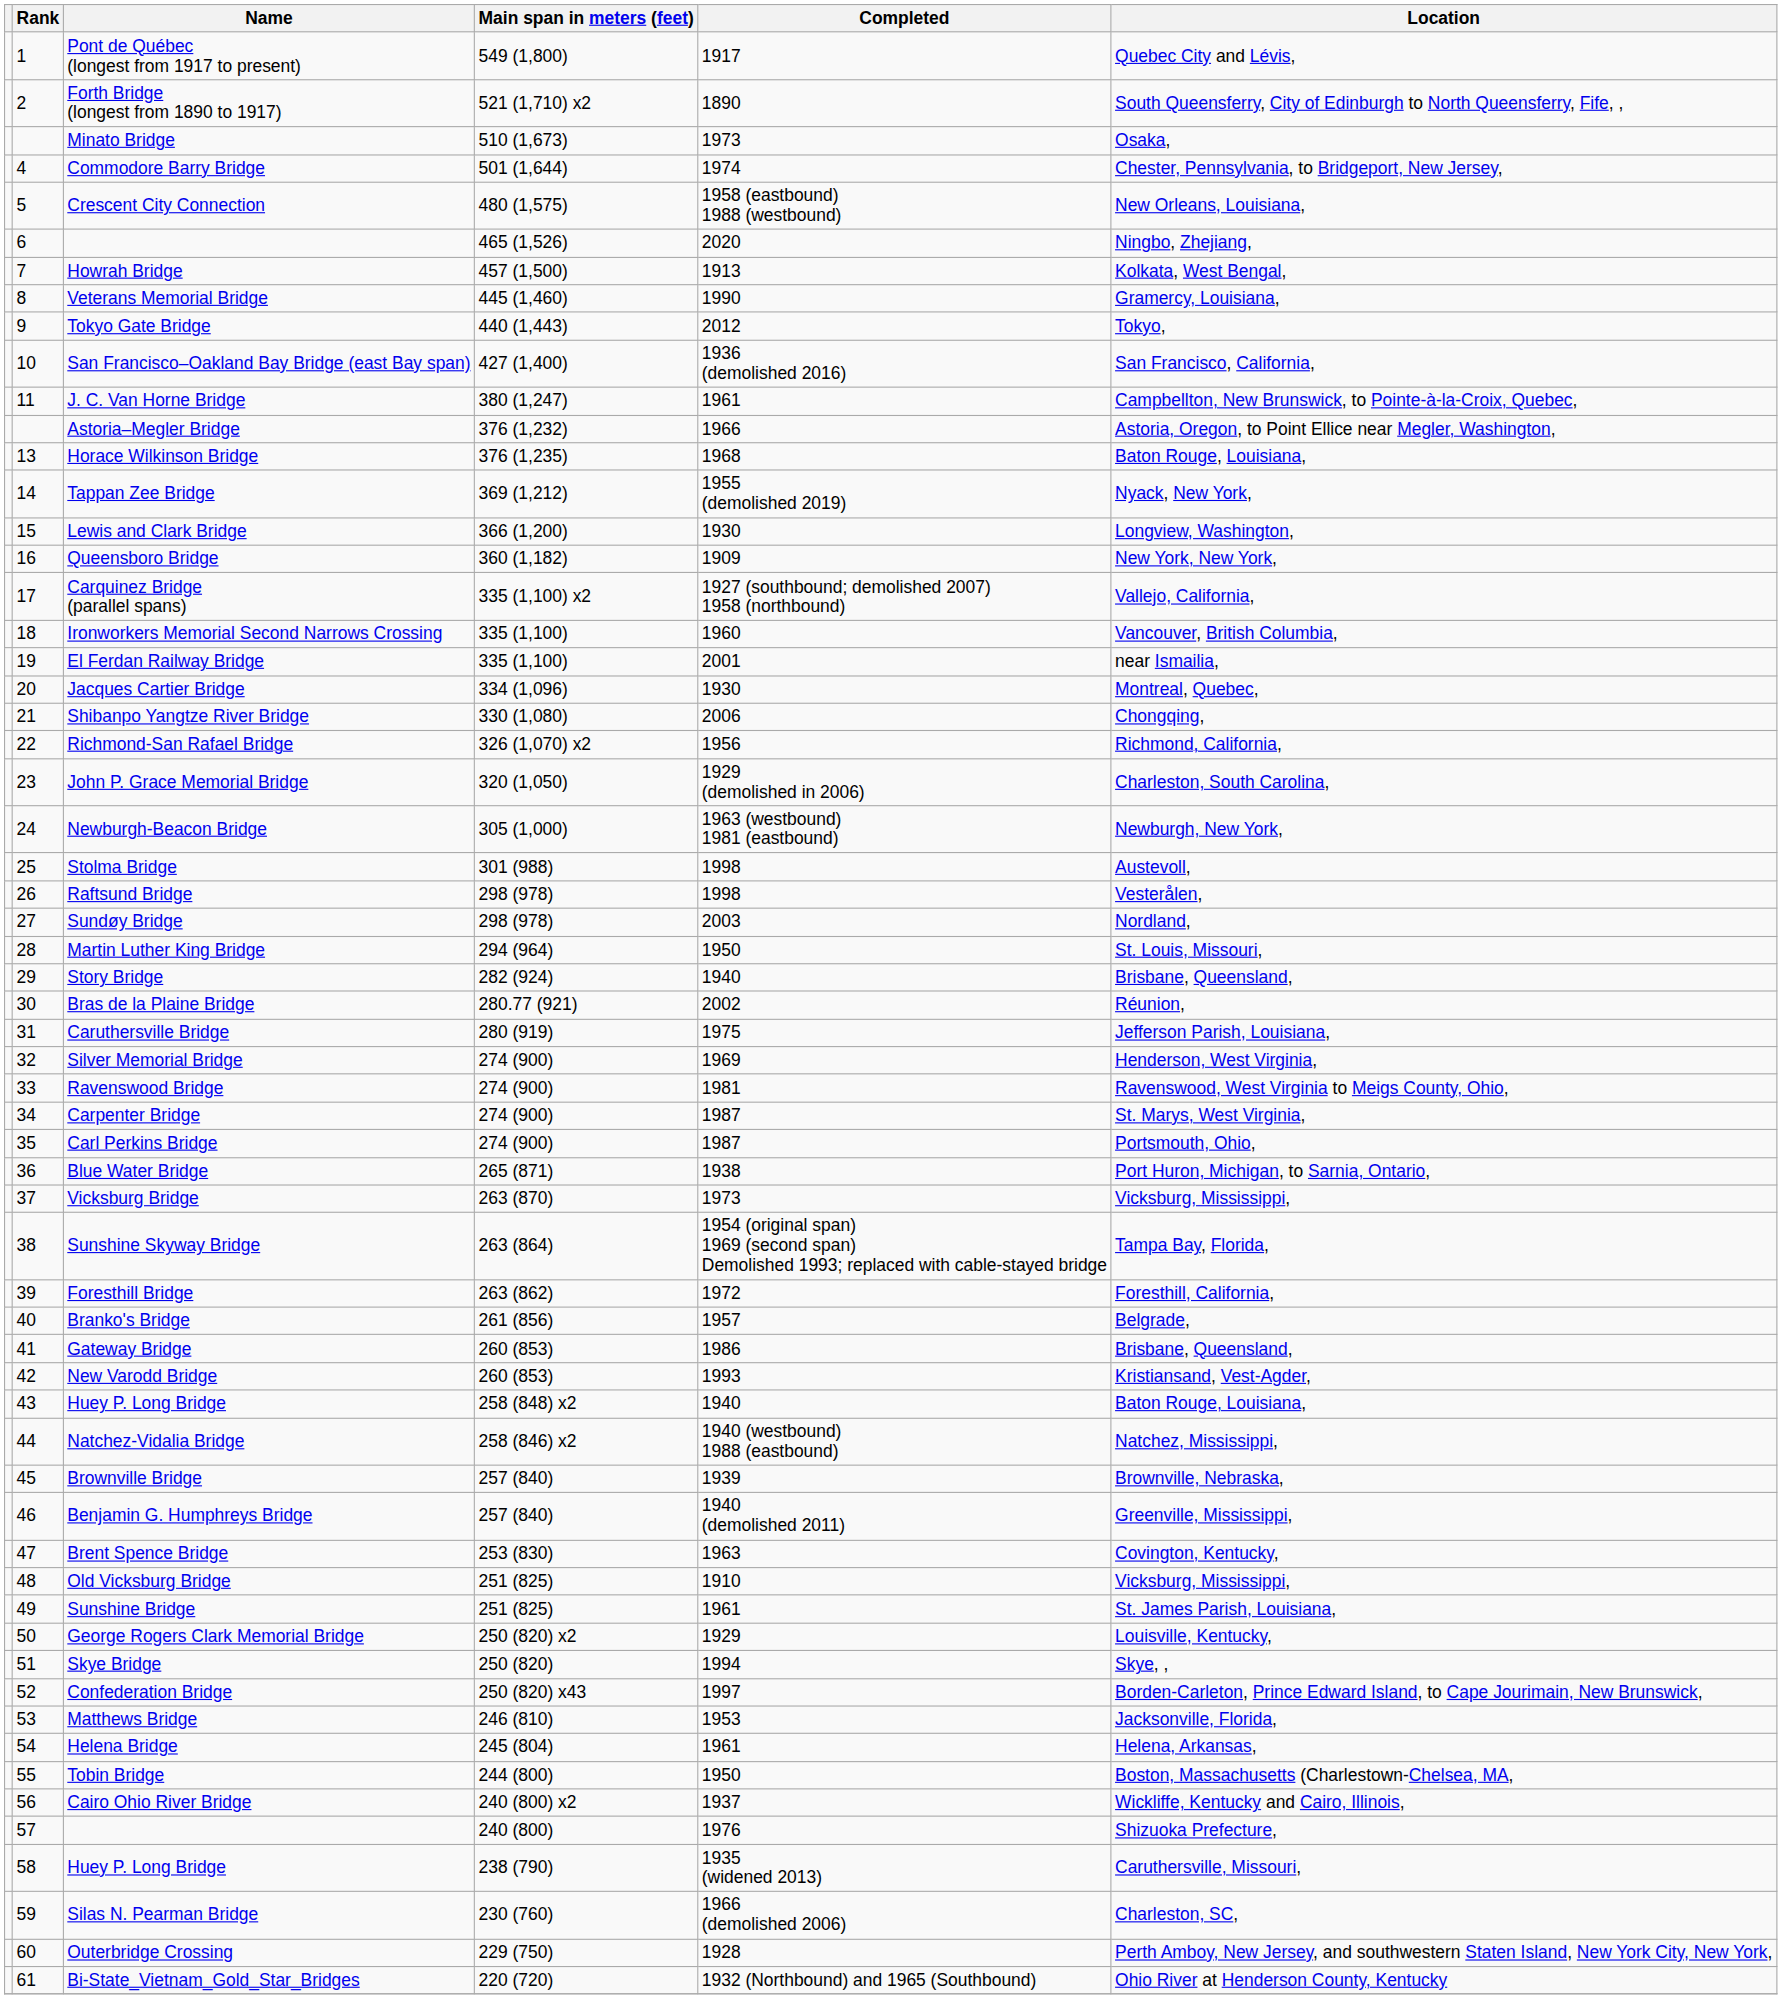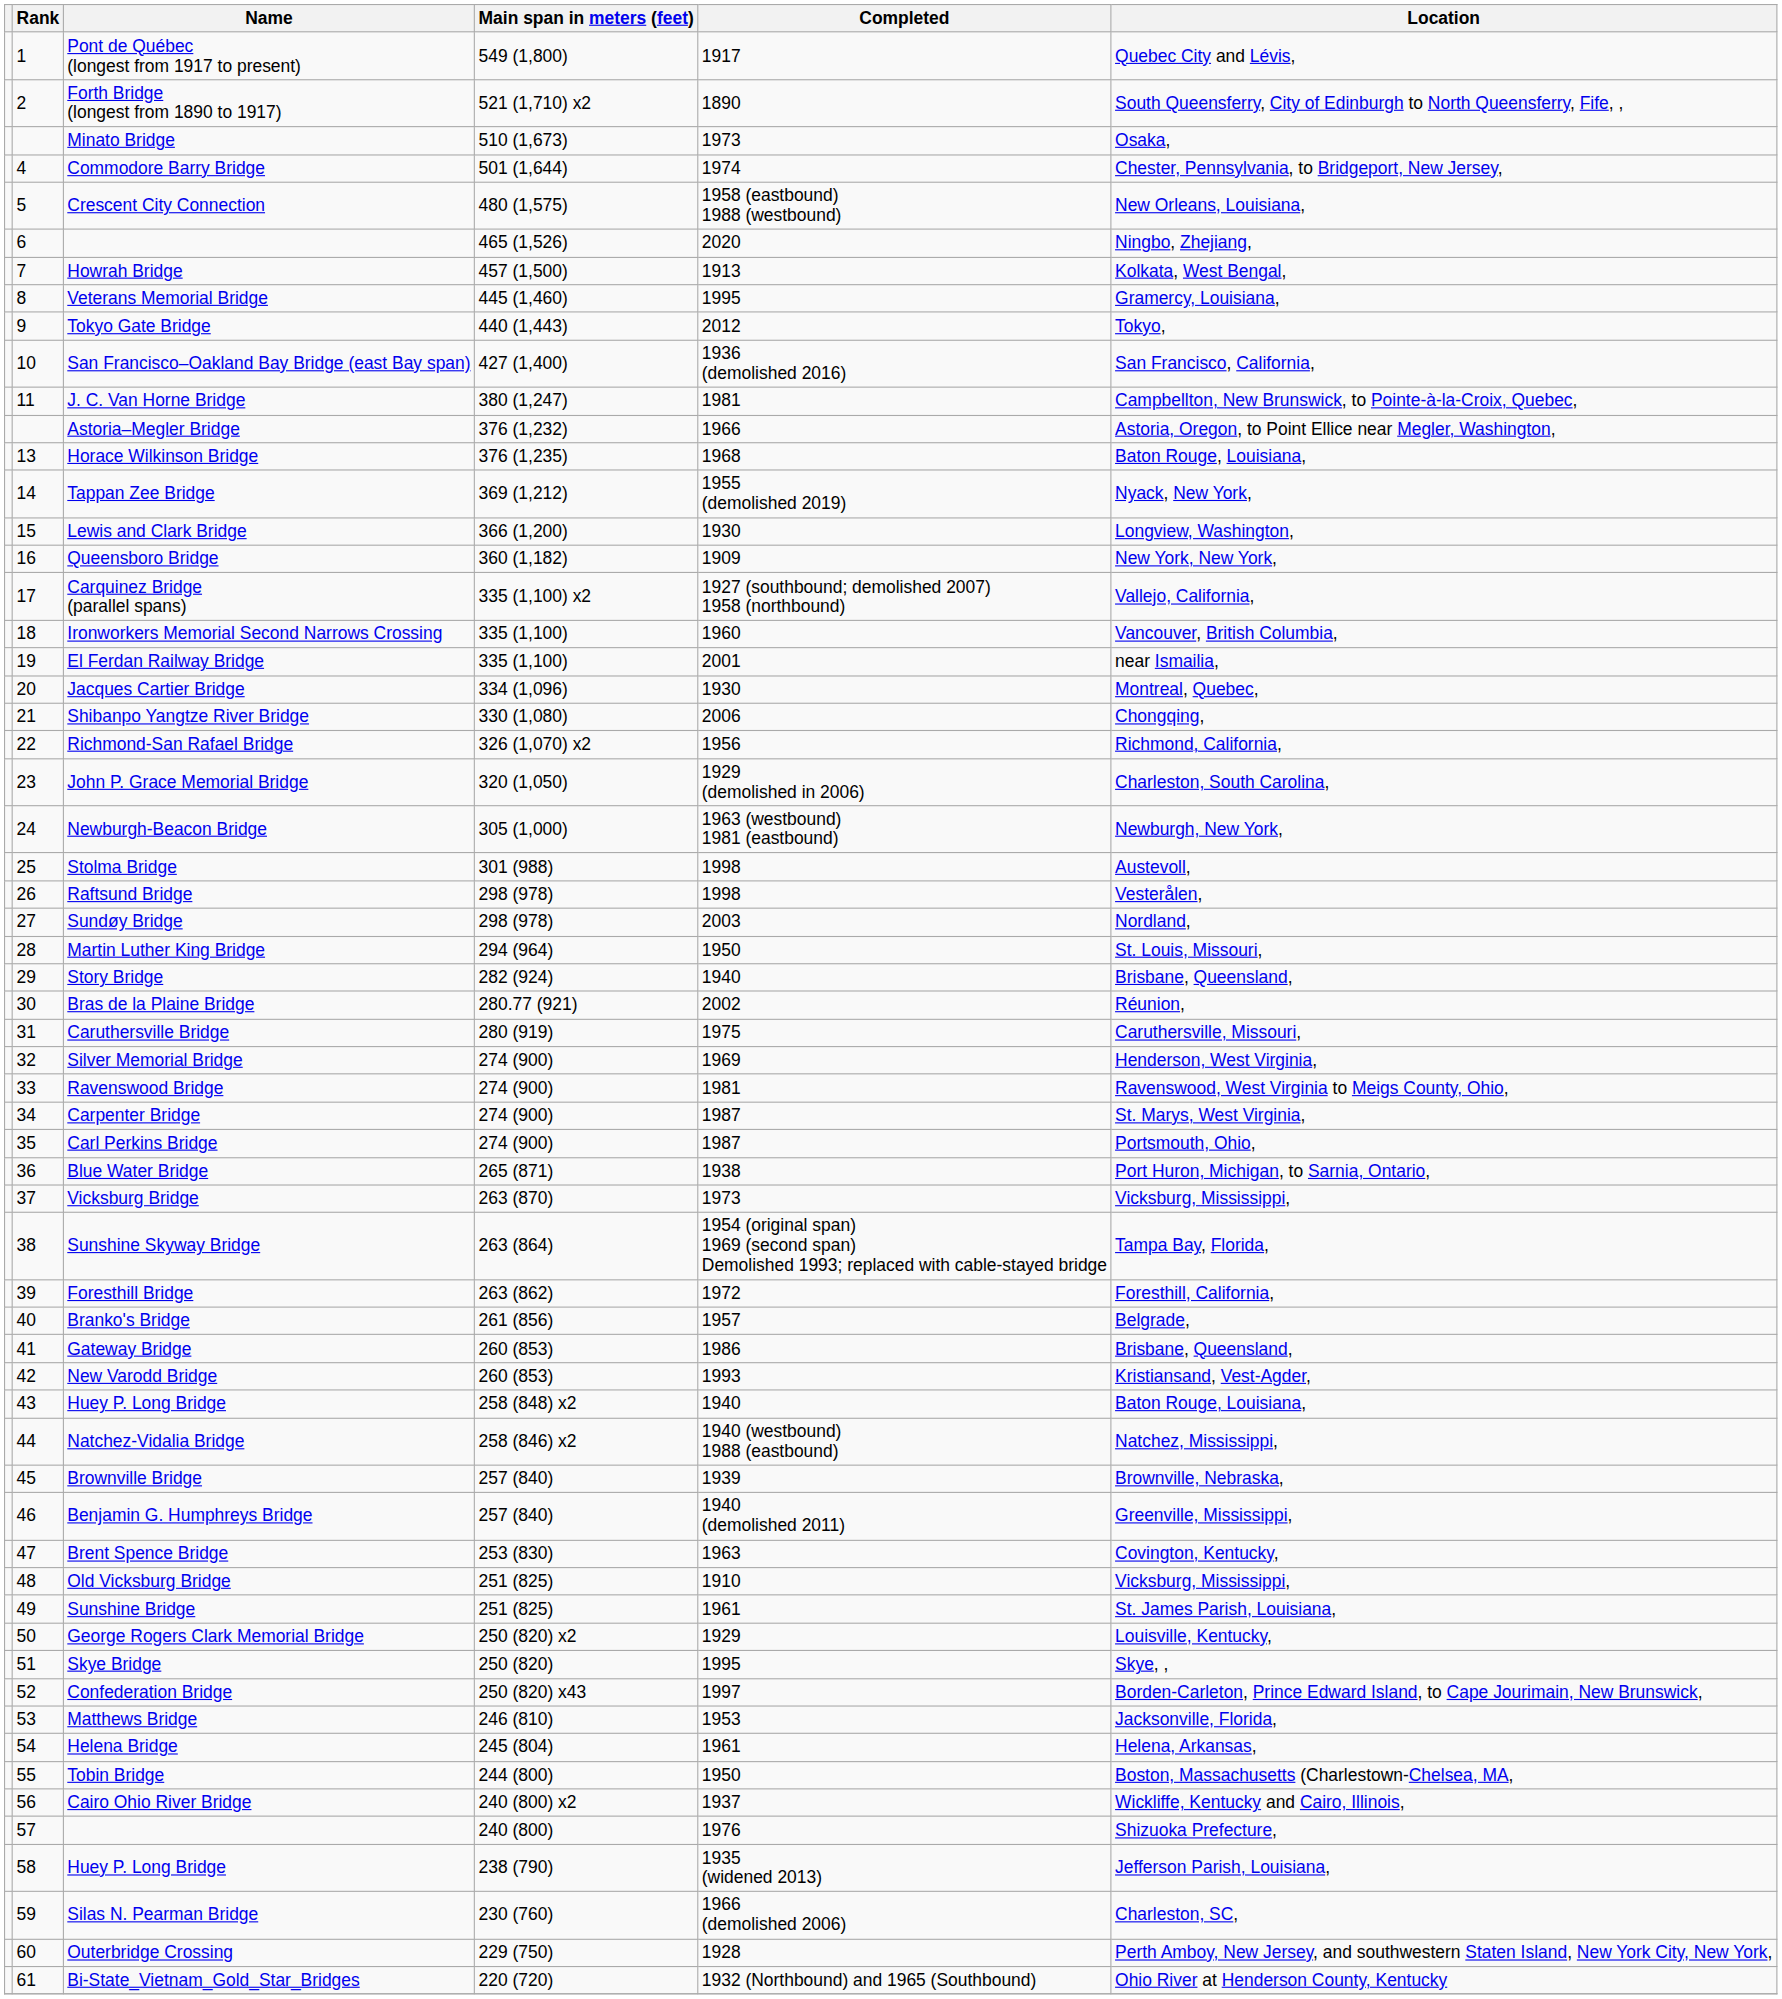(721, 298) 1990 -> (721, 298) 1995
(721, 401) 1961 -> (721, 401) 1981
(1223, 1032) Jefferson Parish, Louisiana, -> (1208, 1032) Caruthersville, Missouri,
(721, 1664) 1994 -> (721, 1664) 1995
(1208, 1867) Caruthersville, Missouri, -> (1223, 1867) Jefferson Parish, Louisiana,
